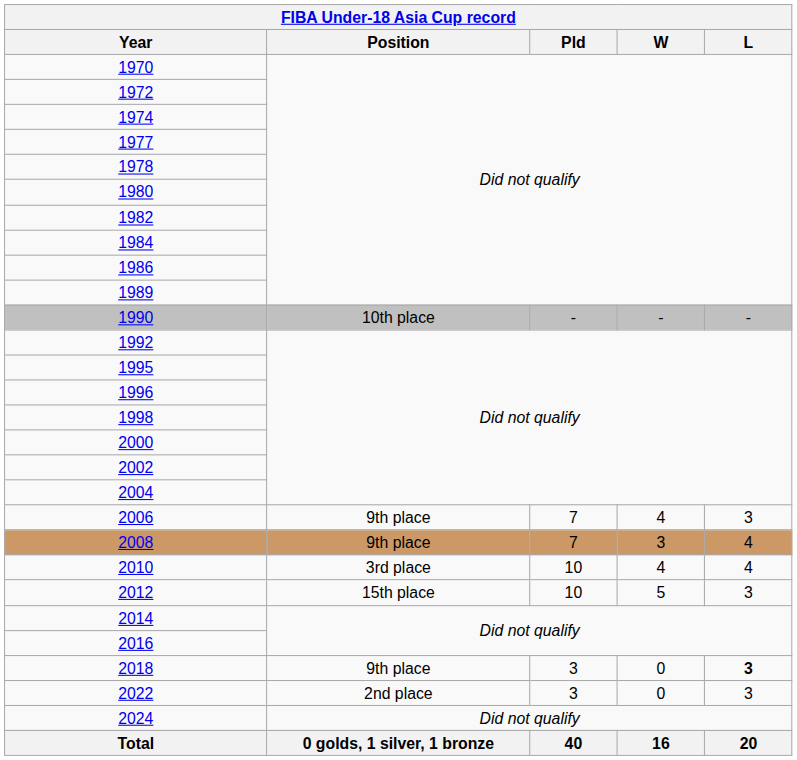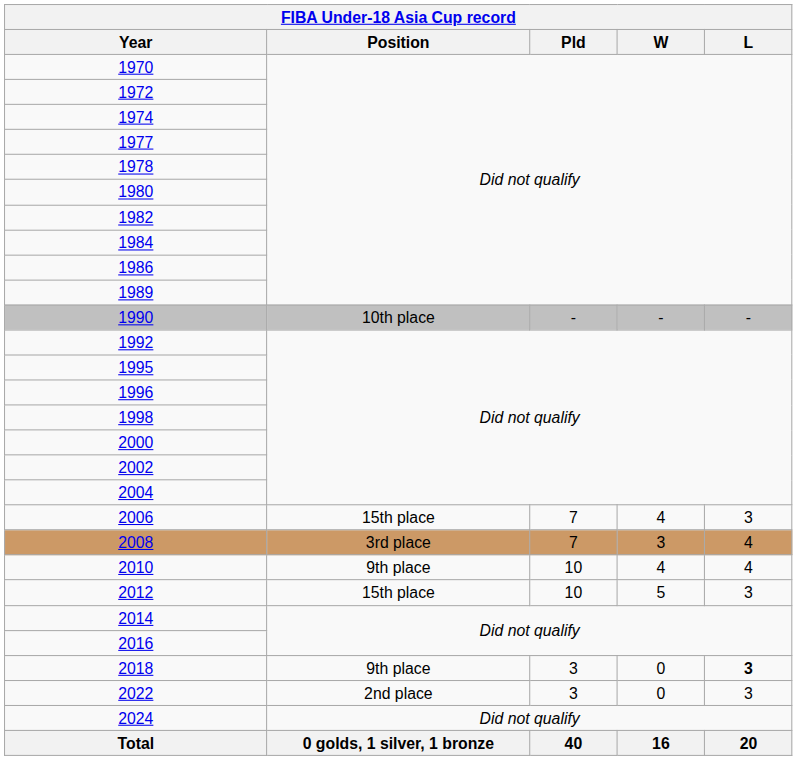(398, 518) 9th place -> (398, 518) 15th place
(398, 543) 9th place -> (398, 543) 3rd place
(398, 568) 3rd place -> (398, 568) 9th place
